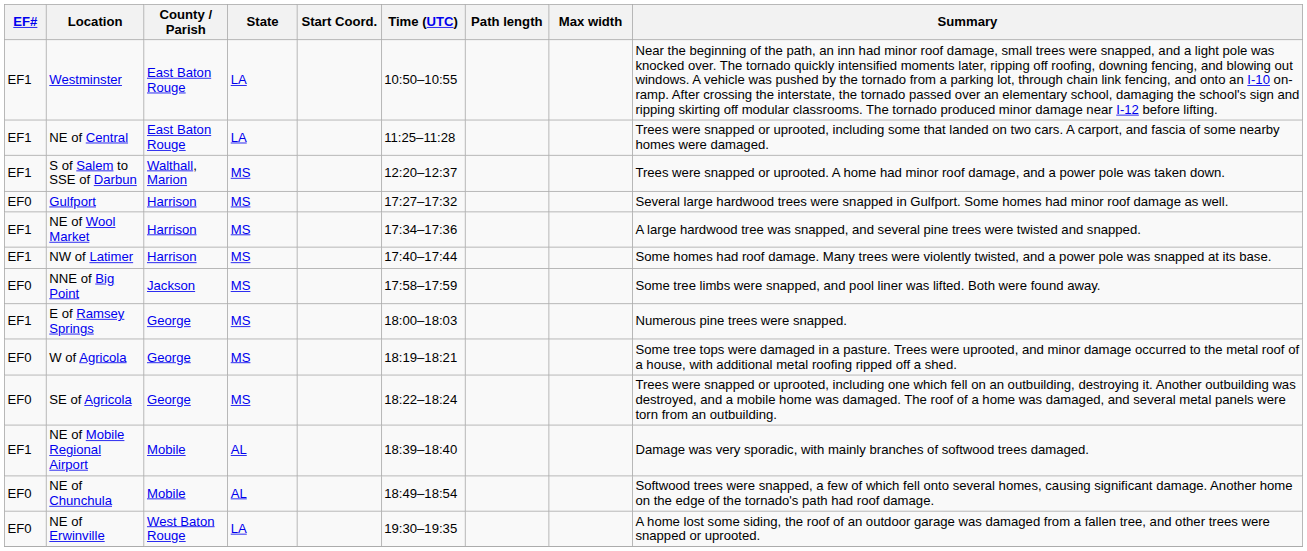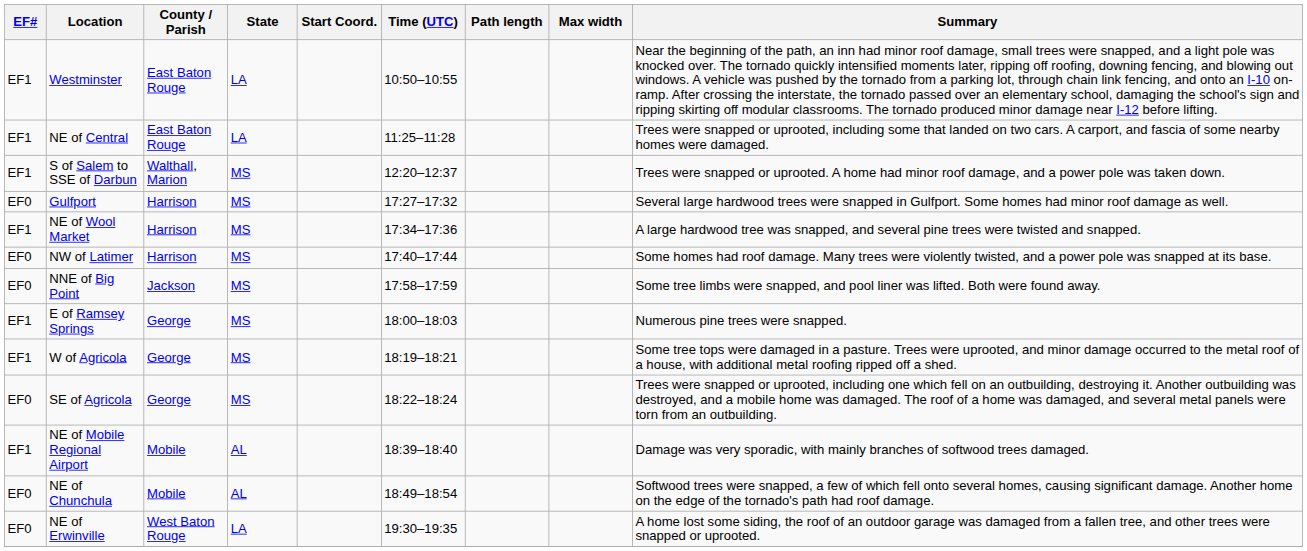(19, 257) EF1 -> (19, 257) EF0
(19, 357) EF0 -> (19, 357) EF1
